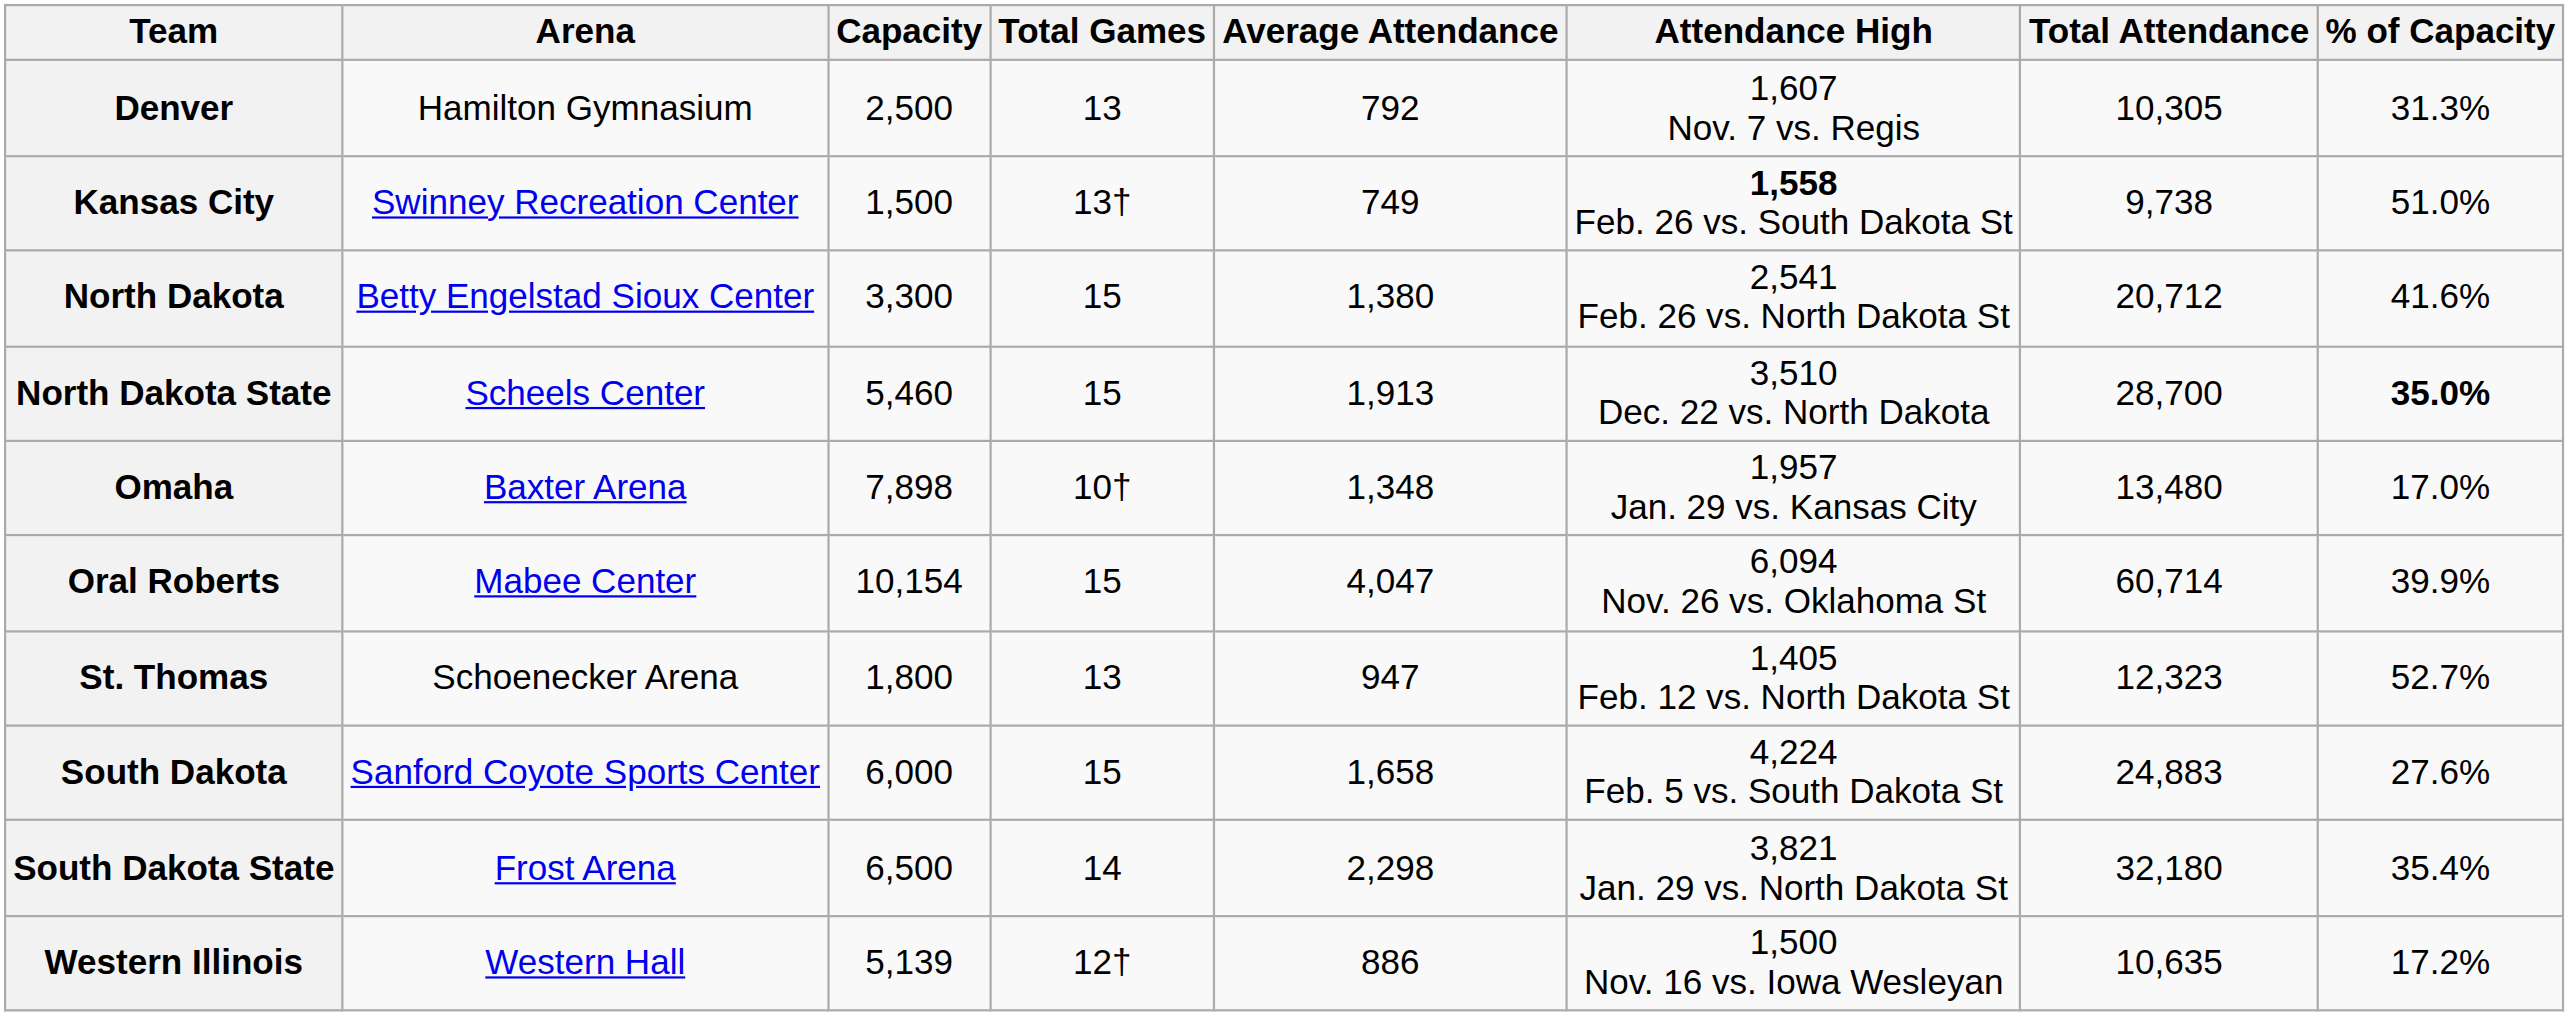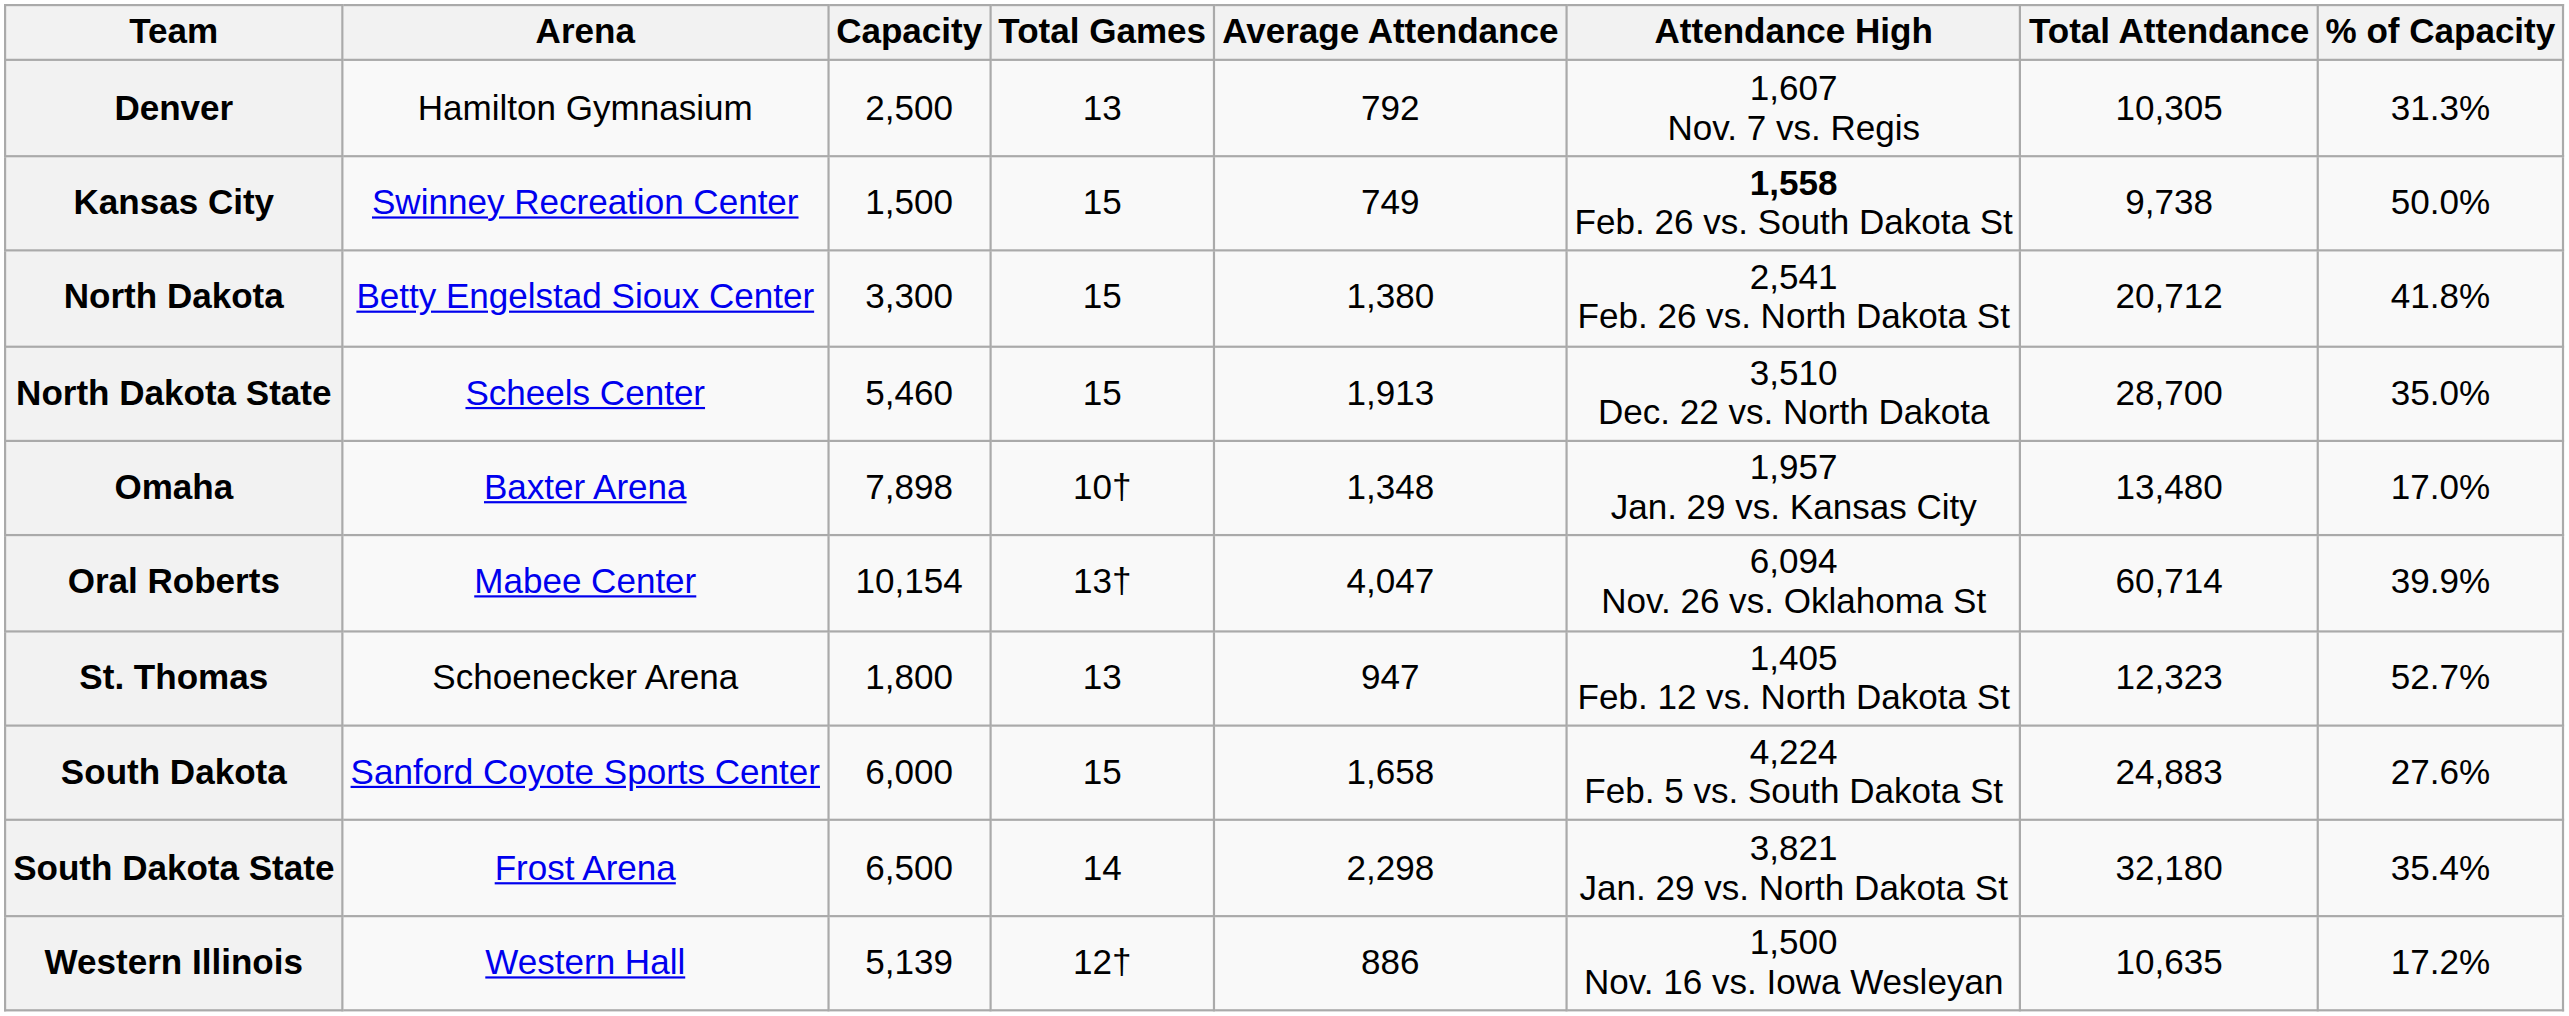(1102, 202) 13† -> (1102, 202) 15
(2440, 202) 51.0% -> (2440, 202) 50.0%
(2440, 297) 41.6% -> (2440, 297) 41.8%
(2440, 392) bold -> (2440, 392) normal
(1102, 582) 15 -> (1102, 582) 13†
